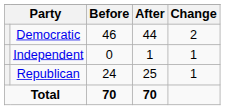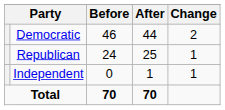rows swapped: (48, 74) <-> (48, 54)
